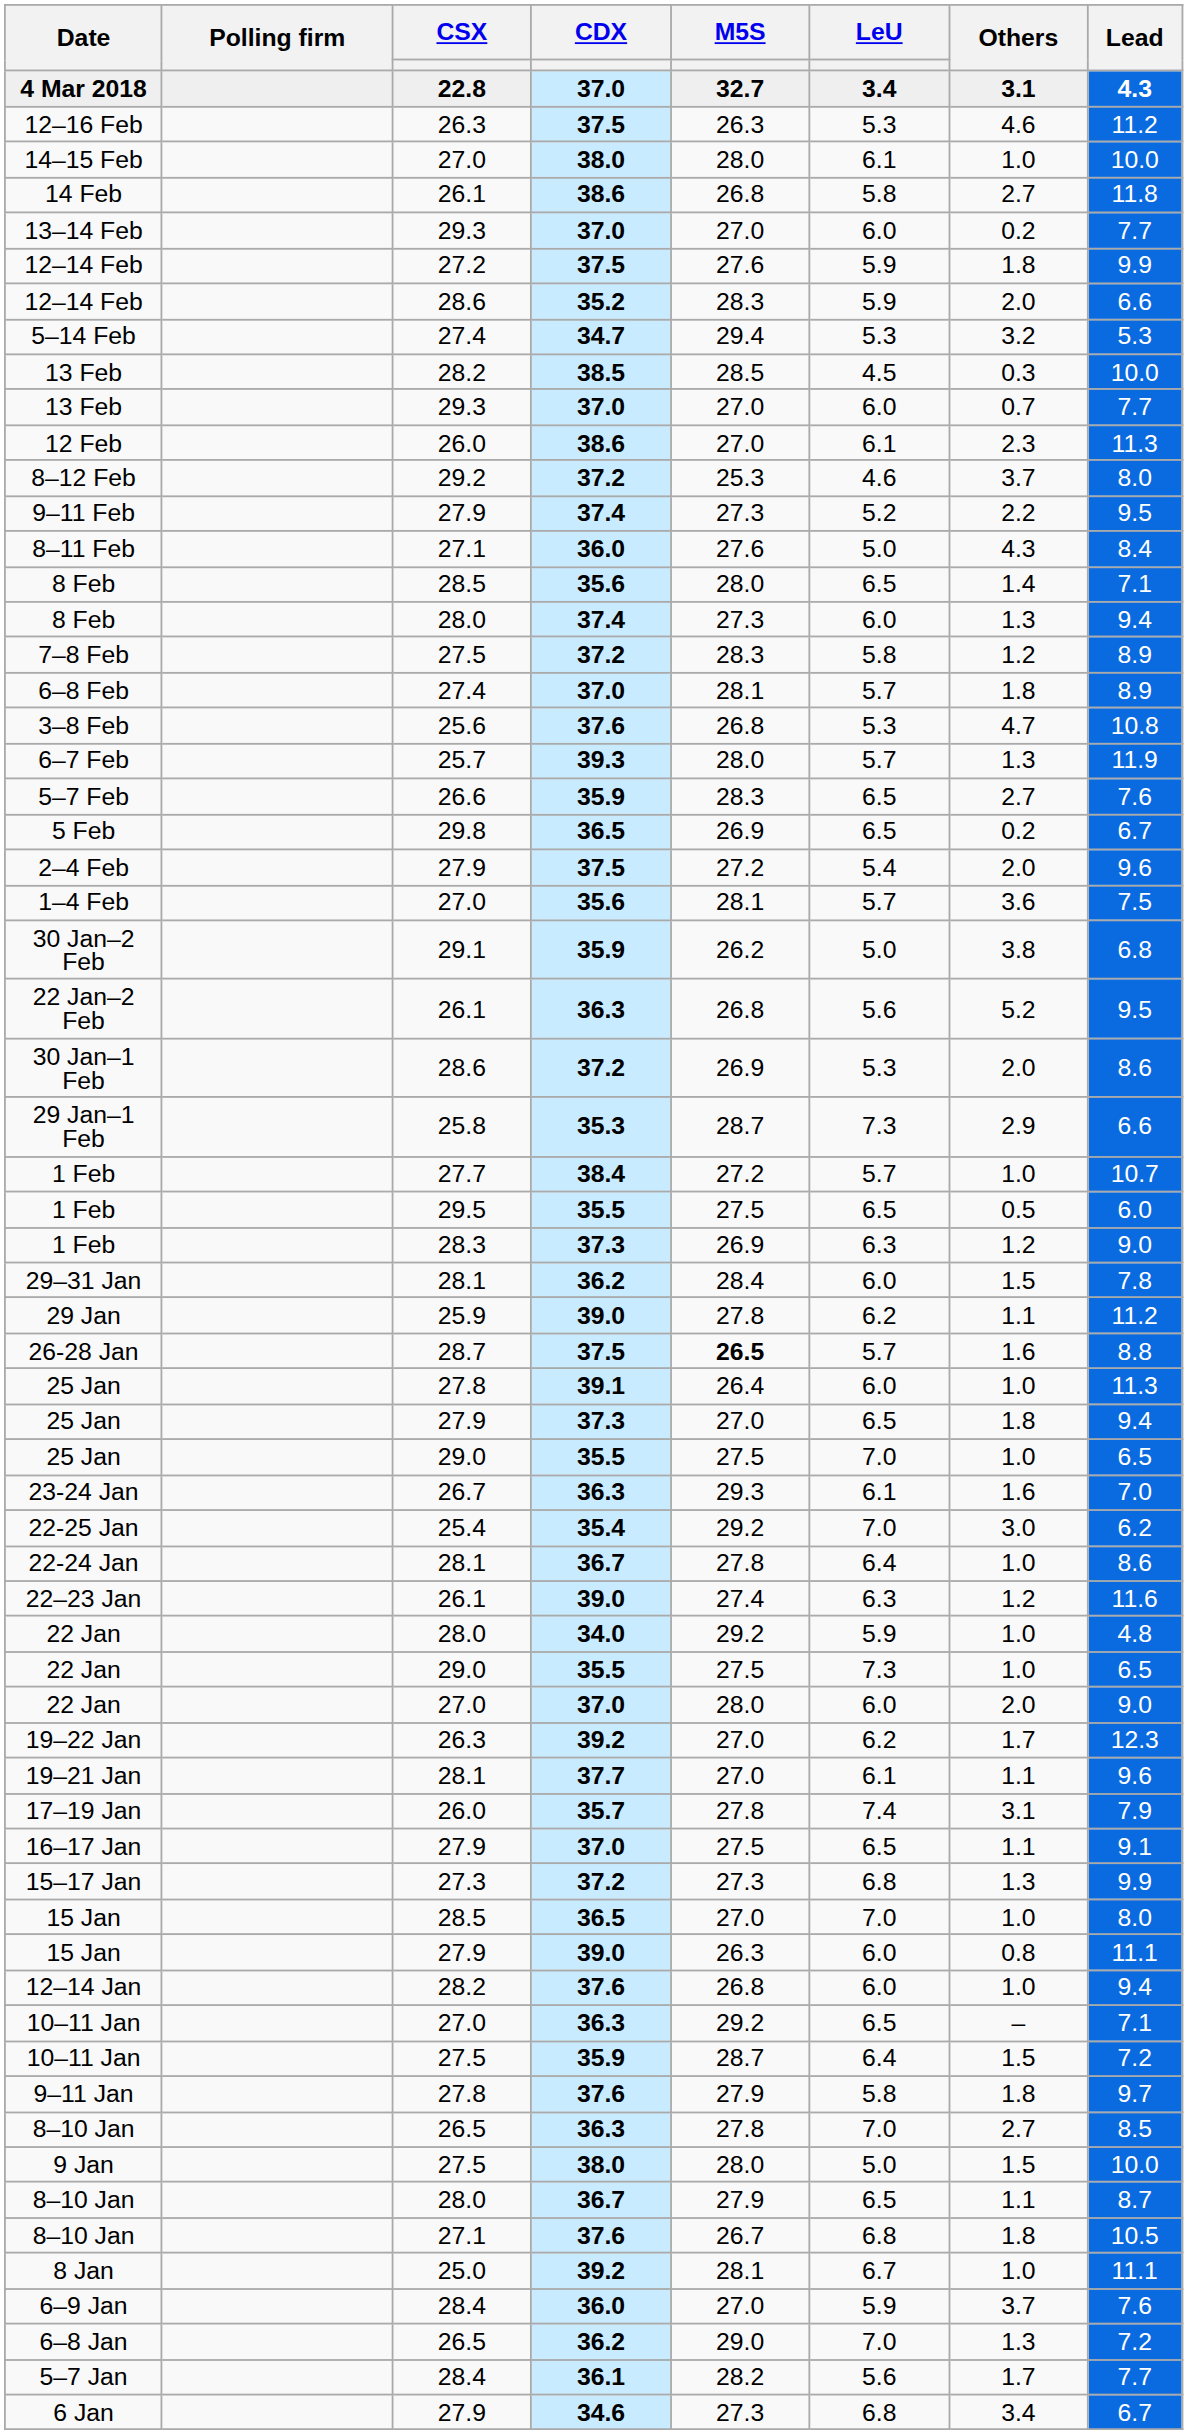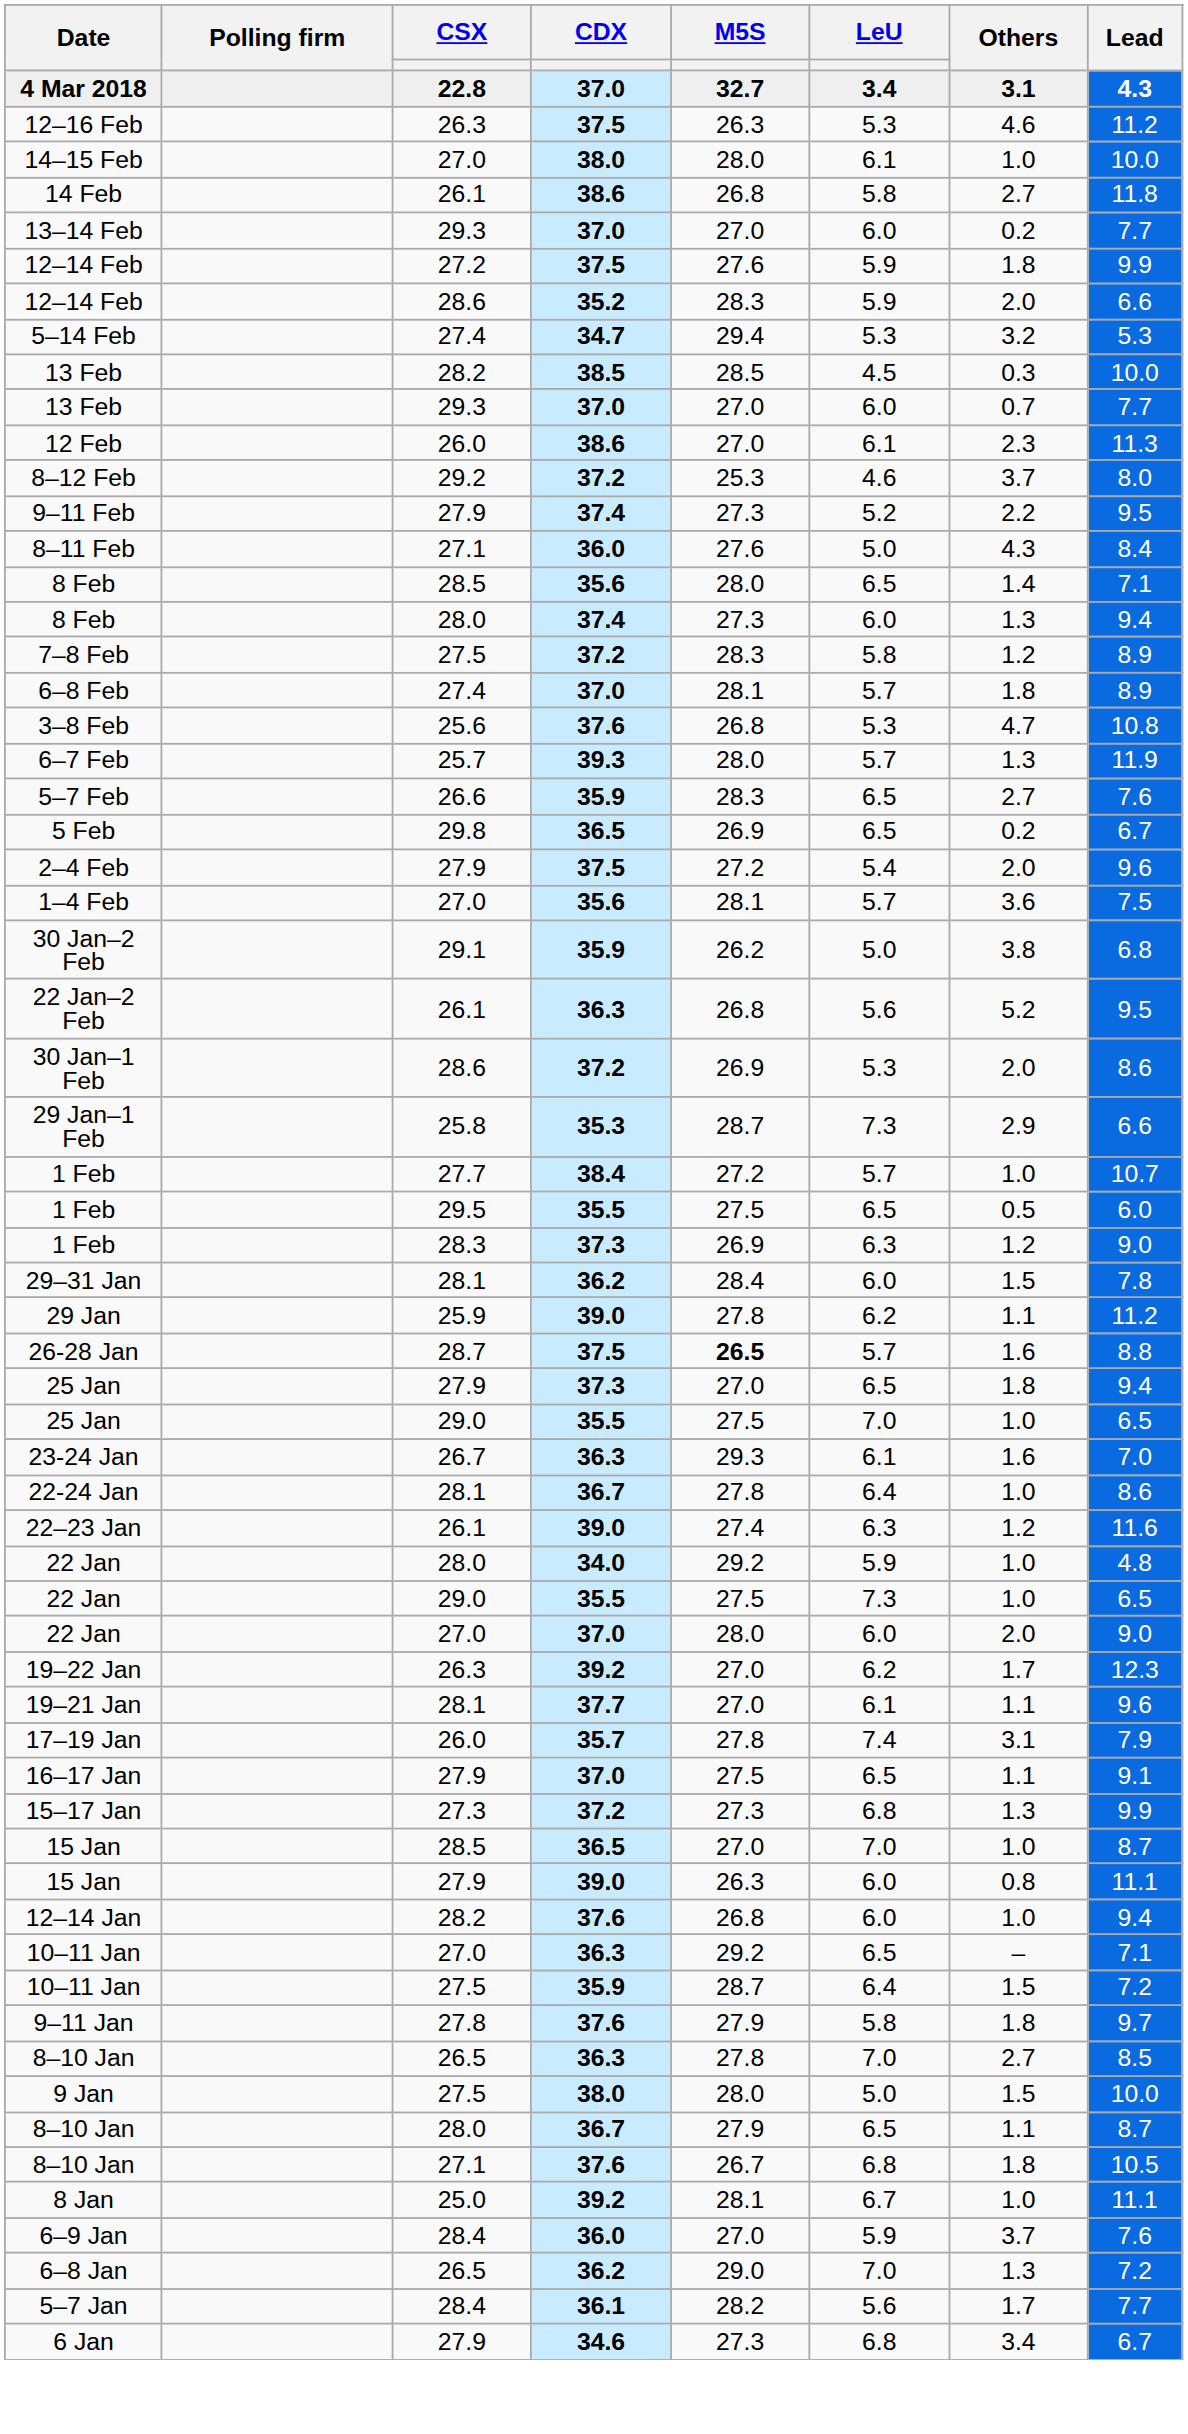- row: (84, 1386)
- row: (84, 1527)
(1135, 1917) 8.0 -> (1135, 1846) 8.7
